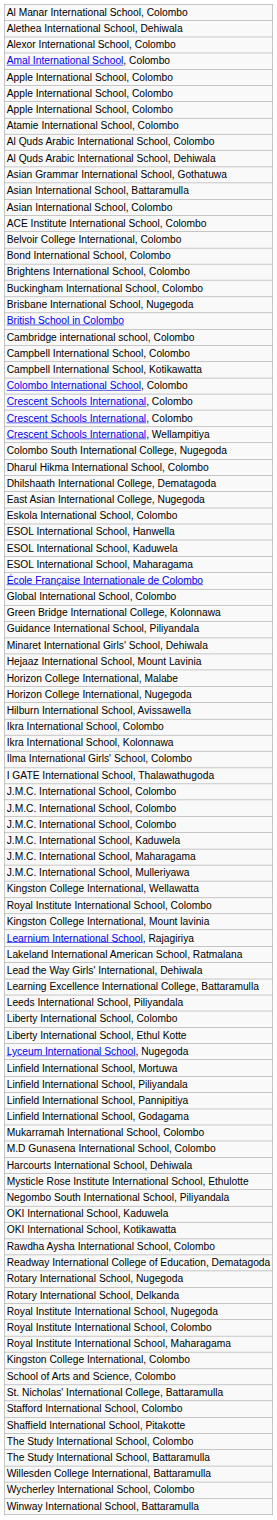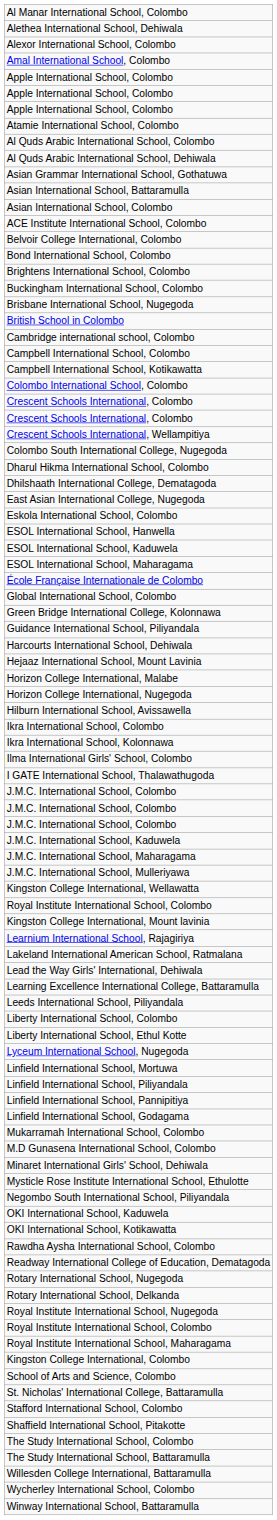(107, 645) Minaret International Girls' School, Dehiwala -> (99, 645) Harcourts International School, Dehiwala
(99, 1165) Harcourts International School, Dehiwala -> (107, 1165) Minaret International Girls' School, Dehiwala
